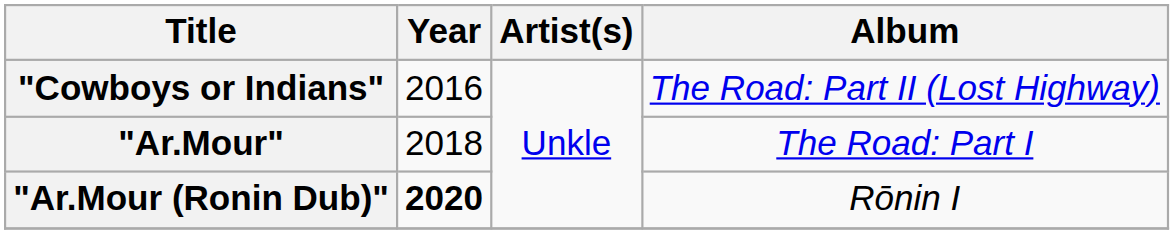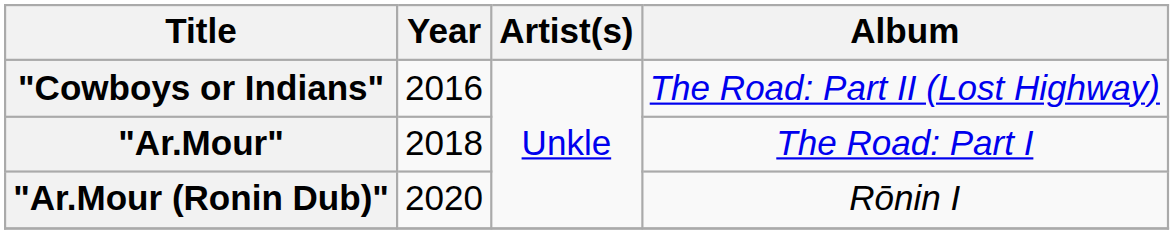(444, 198) bold -> (444, 198) normal
